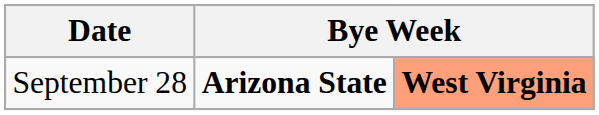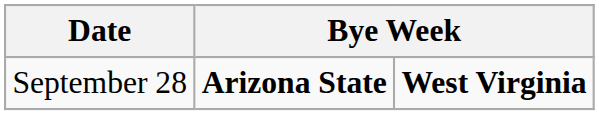(494, 82) lightsalmon background -> (494, 82) no background
